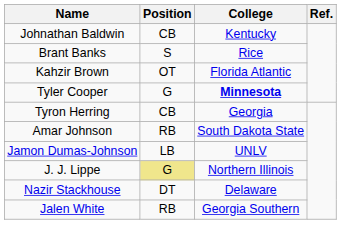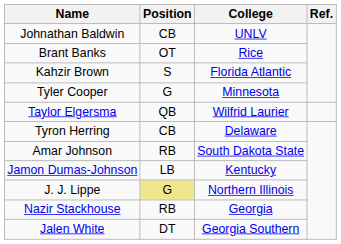(251, 33) Kentucky -> (251, 33) UNLV
(167, 53) S -> (167, 53) OT
(167, 72) OT -> (167, 72) S
(251, 92) bold -> (251, 92) normal
+ row: (72, 111)
(251, 111) Georgia -> (251, 131) Delaware
(251, 151) UNLV -> (251, 170) Kentucky
(167, 190) DT -> (167, 209) RB
(251, 190) Delaware -> (251, 209) Georgia
(167, 209) RB -> (167, 229) DT
